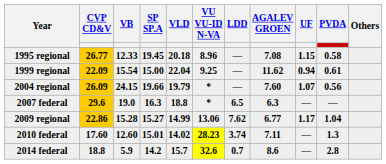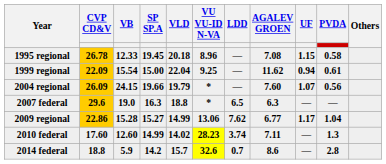(97, 55) 26.77 -> (97, 55) 26.78
(153, 134) 15.01 -> (153, 134) 14.99
